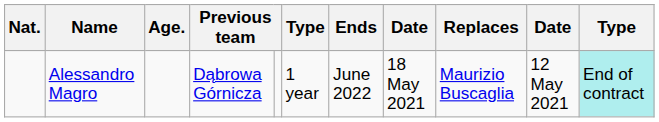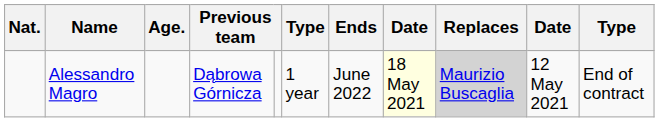(406, 83) no background -> (406, 83) lightyellow background
(477, 83) no background -> (477, 83) lightgrey background
(614, 83) paleturquoise background -> (614, 83) no background
